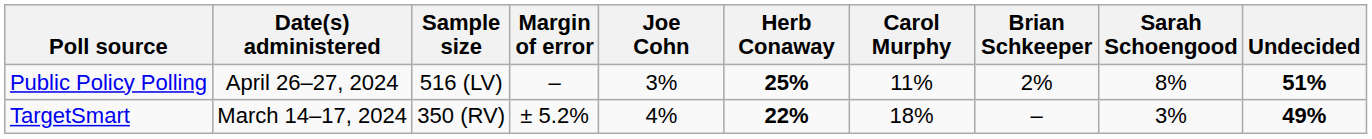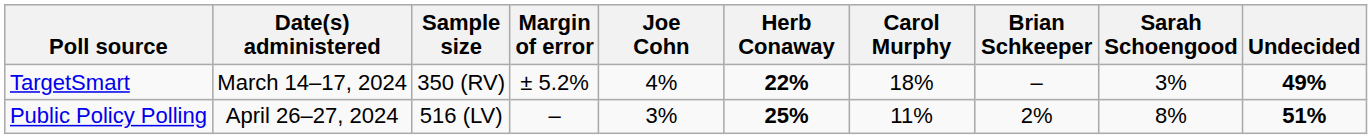rows swapped: (108, 82) <-> (70, 117)
